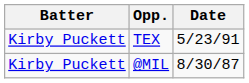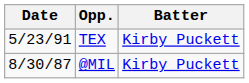columns swapped: (67, 17) <-> (208, 17)
